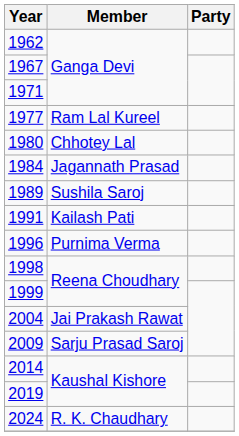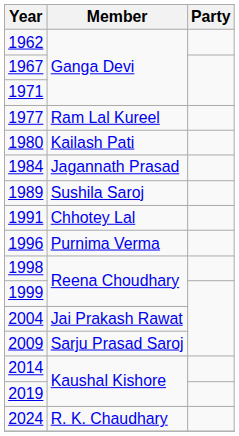(93, 142) Chhotey Lal -> (93, 142) Kailash Pati
(93, 218) Kailash Pati -> (93, 218) Chhotey Lal
